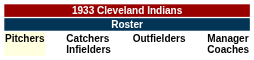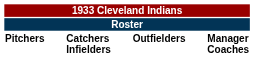(25, 38) lightyellow background -> (25, 38) no background
